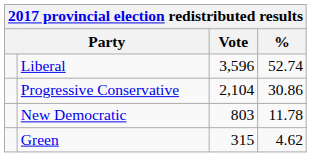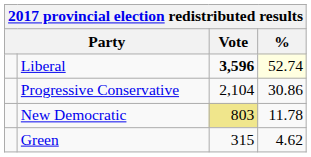(237, 66) normal -> (237, 66) bold
(285, 66) no background -> (285, 66) lightyellow background
(243, 115) no background -> (243, 115) khaki background
